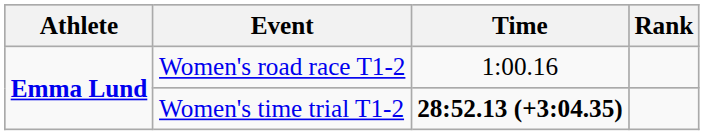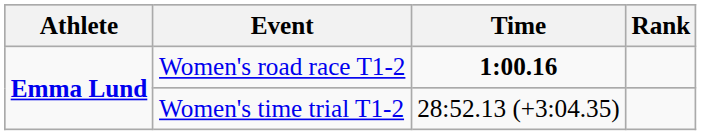(520, 67) normal -> (518, 67) bold
(520, 108) bold -> (518, 108) normal
